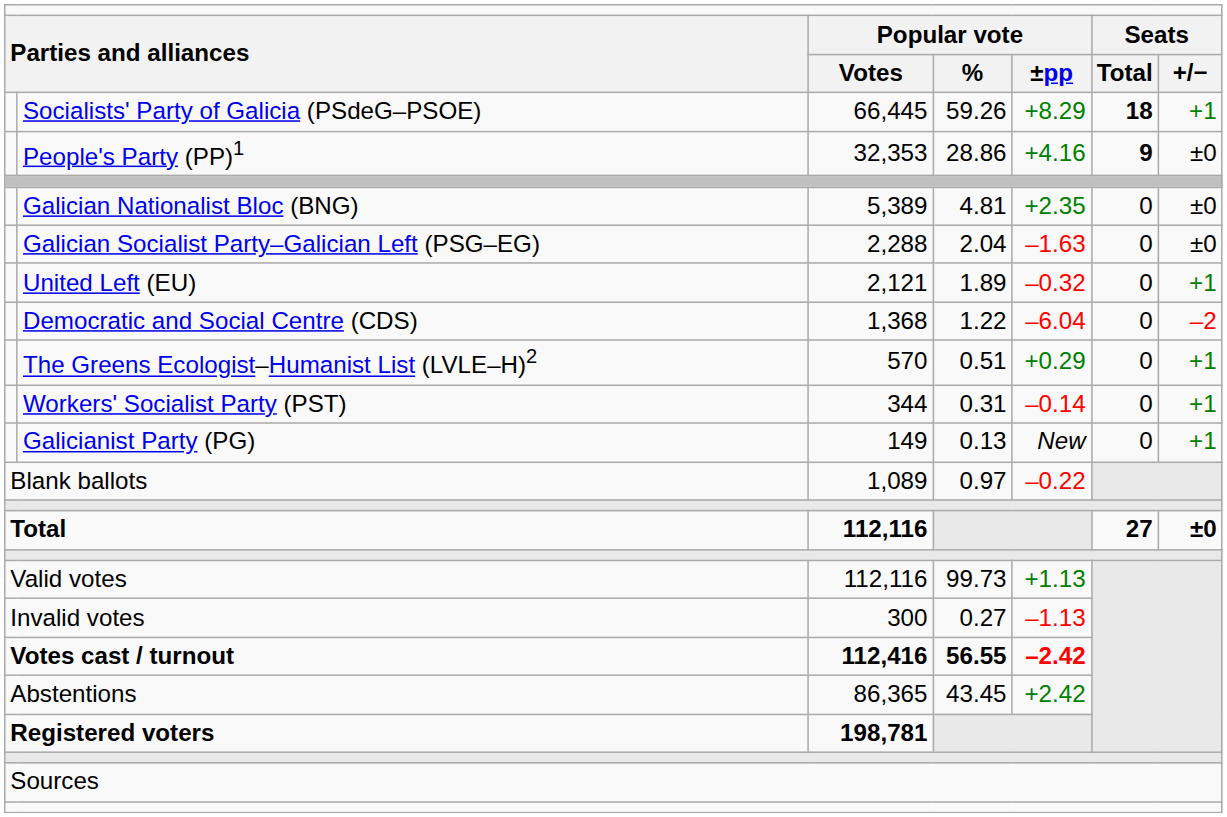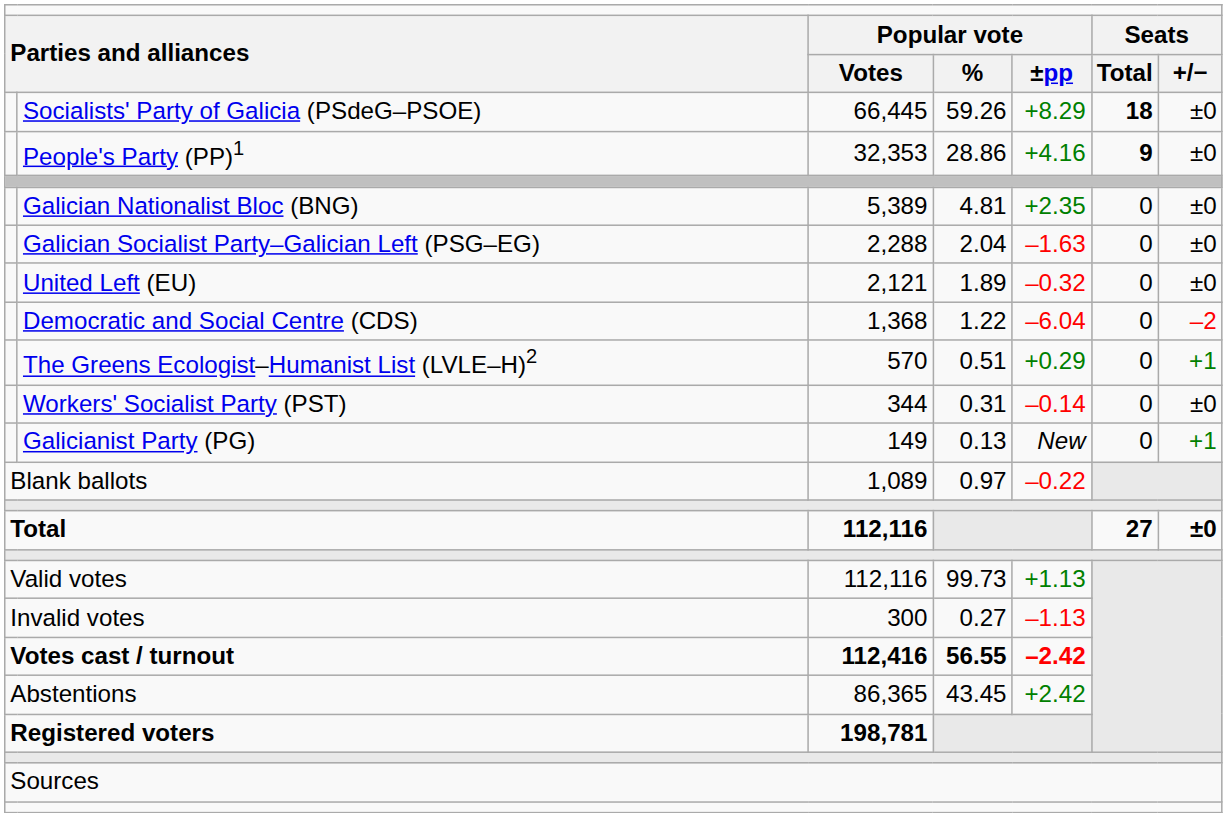(1203, 111) +1 -> (1203, 111) ±0
(1203, 282) +1 -> (1203, 282) ±0
(1203, 403) +1 -> (1203, 403) ±0
